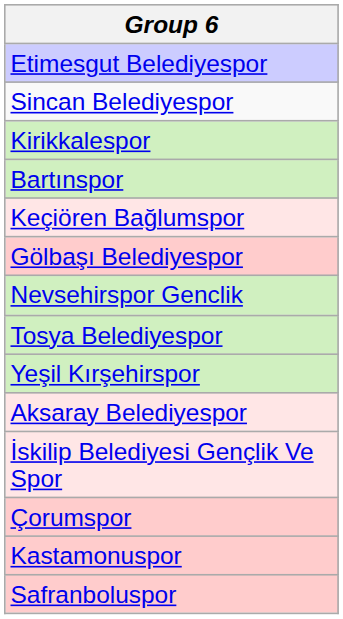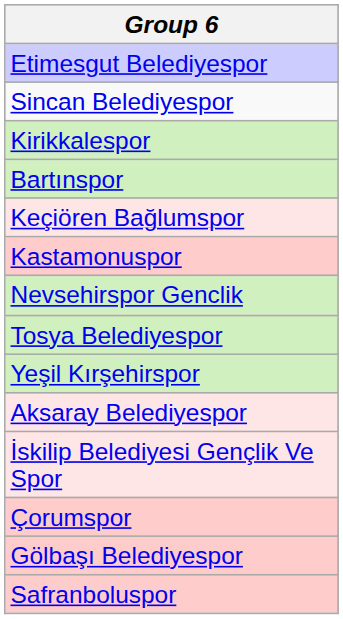(127, 257) Gölbaşı Belediyespor -> (96, 257) Kastamonuspor
(96, 555) Kastamonuspor -> (127, 555) Gölbaşı Belediyespor
